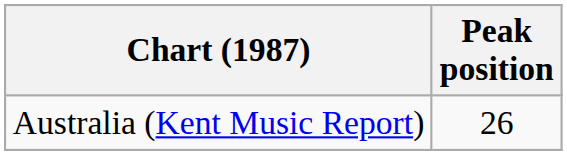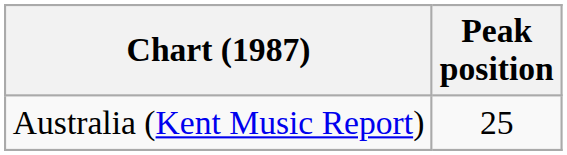(497, 122) 26 -> (497, 122) 25
